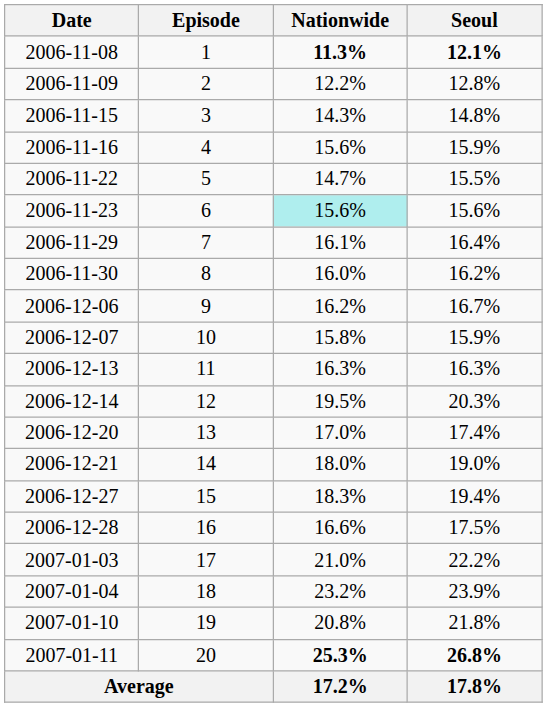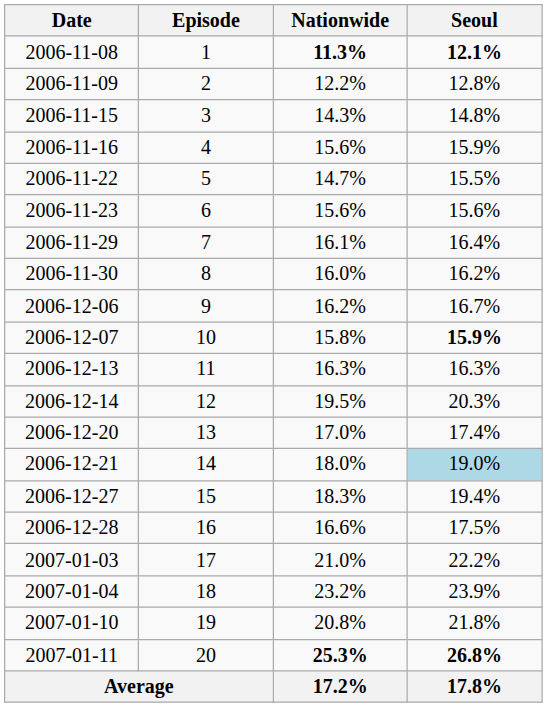(340, 210) paleturquoise background -> (340, 210) no background
(474, 337) normal -> (474, 337) bold
(474, 464) no background -> (474, 464) lightblue background
